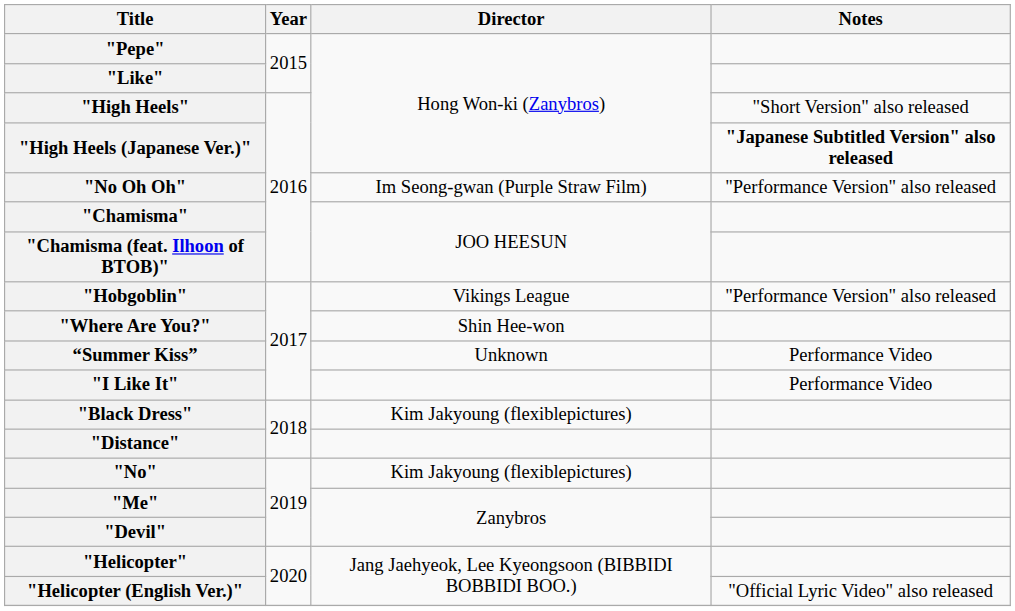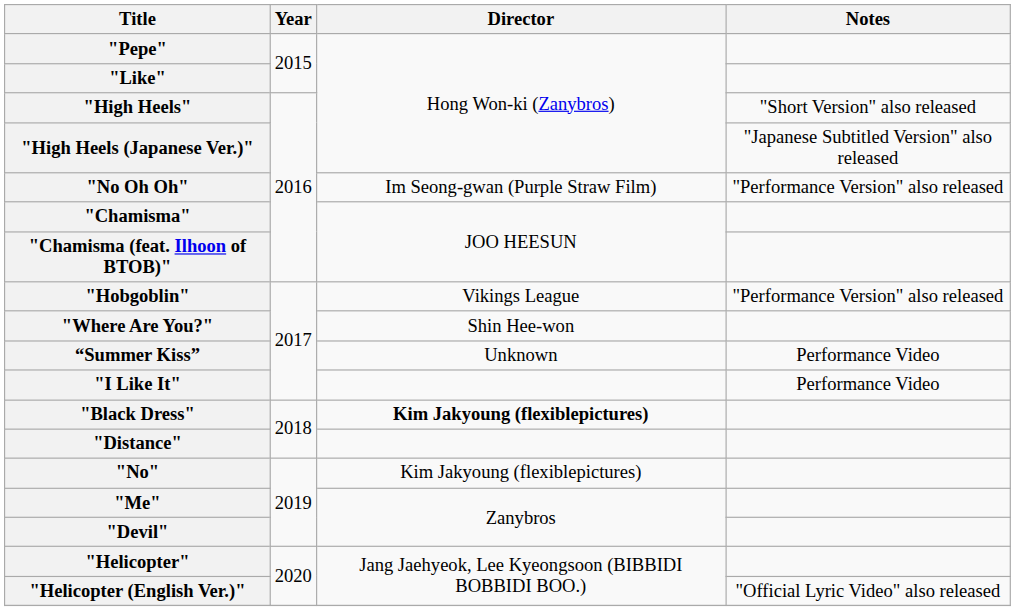(861, 147) bold -> (868, 147) normal
(511, 414) normal -> (521, 414) bold
